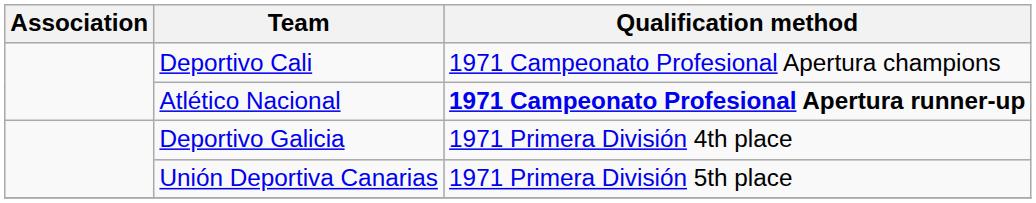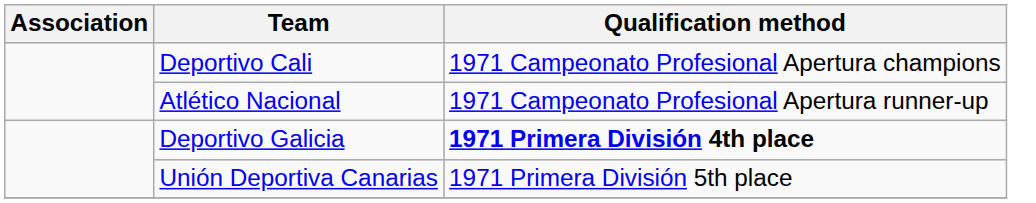(737, 100) bold -> (719, 100) normal
(621, 139) normal -> (632, 139) bold
